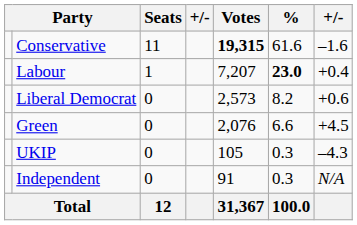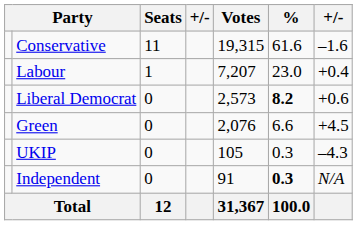(241, 44) bold -> (241, 44) normal
(287, 71) bold -> (287, 71) normal
(283, 98) normal -> (283, 98) bold
(283, 179) normal -> (283, 179) bold
